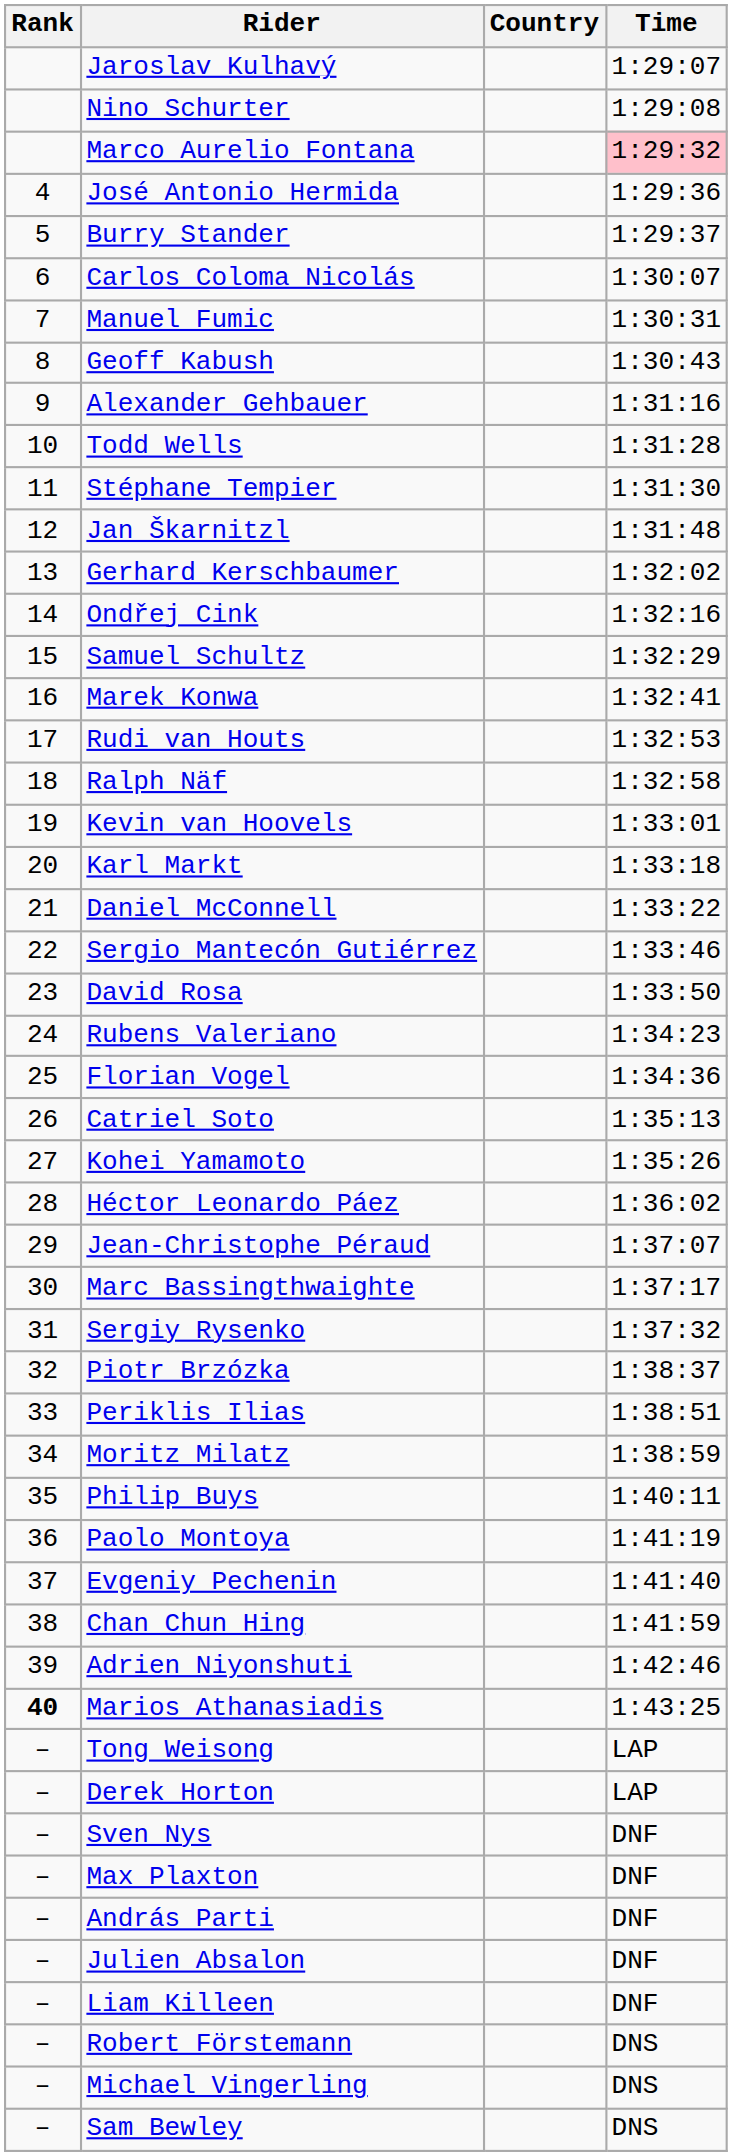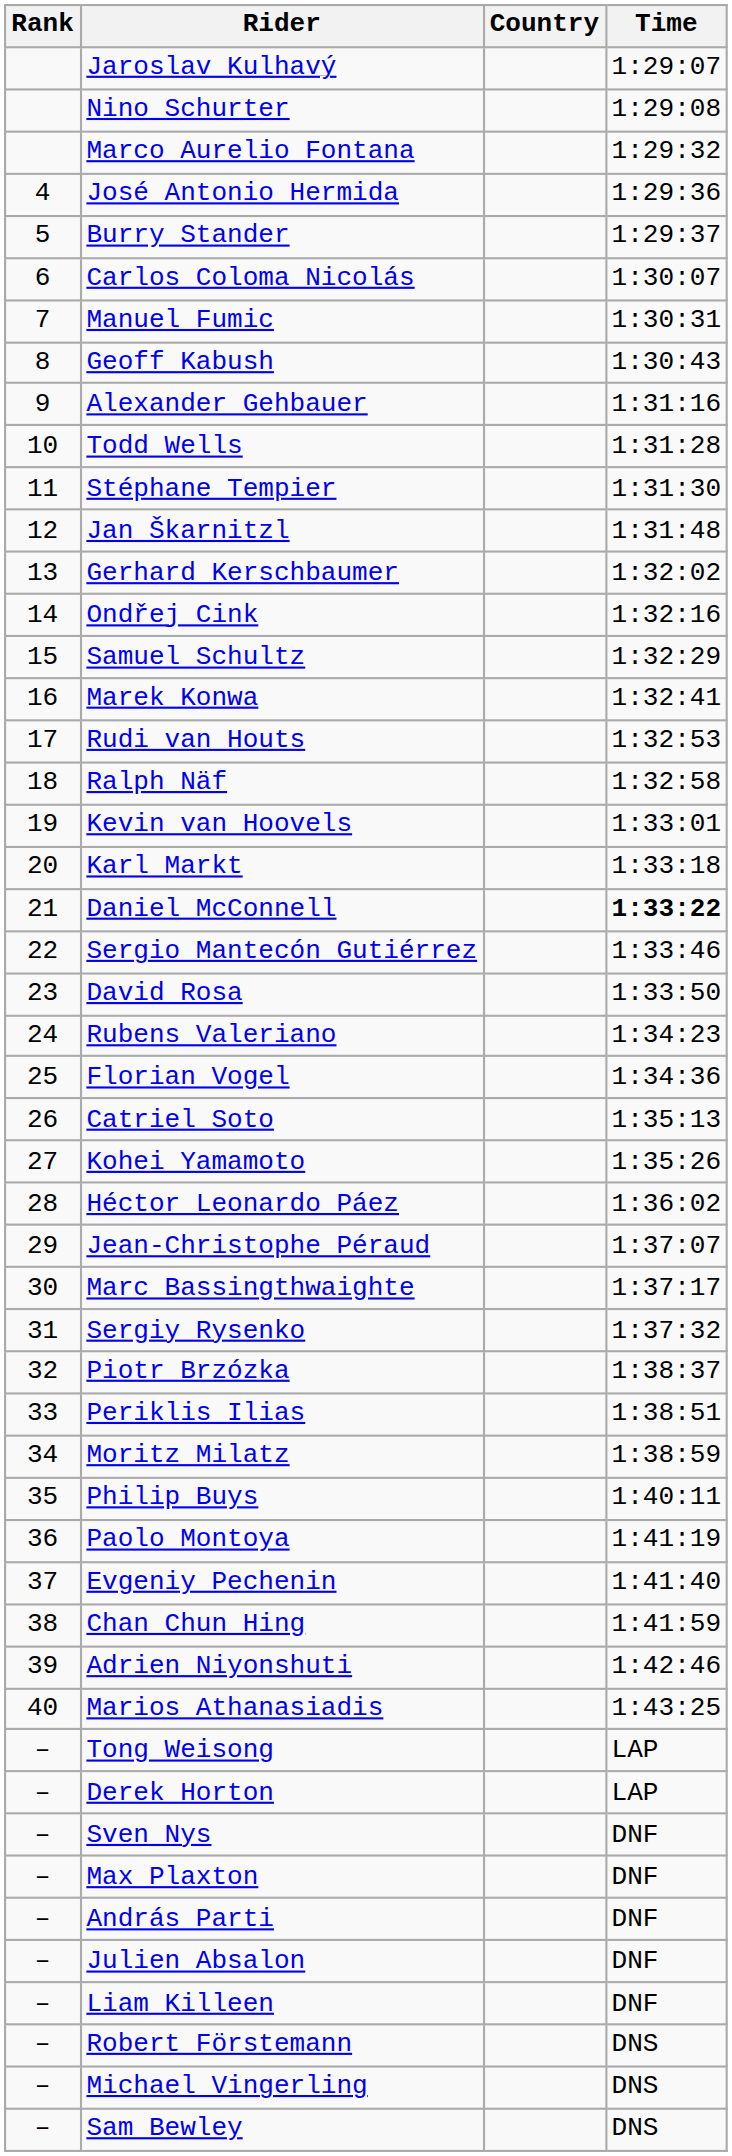(666, 153) pink background -> (666, 153) no background
(666, 910) normal -> (666, 910) bold
(43, 1709) bold -> (43, 1709) normal
